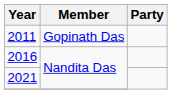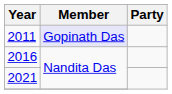(84, 36) no background -> (84, 36) lavender background
